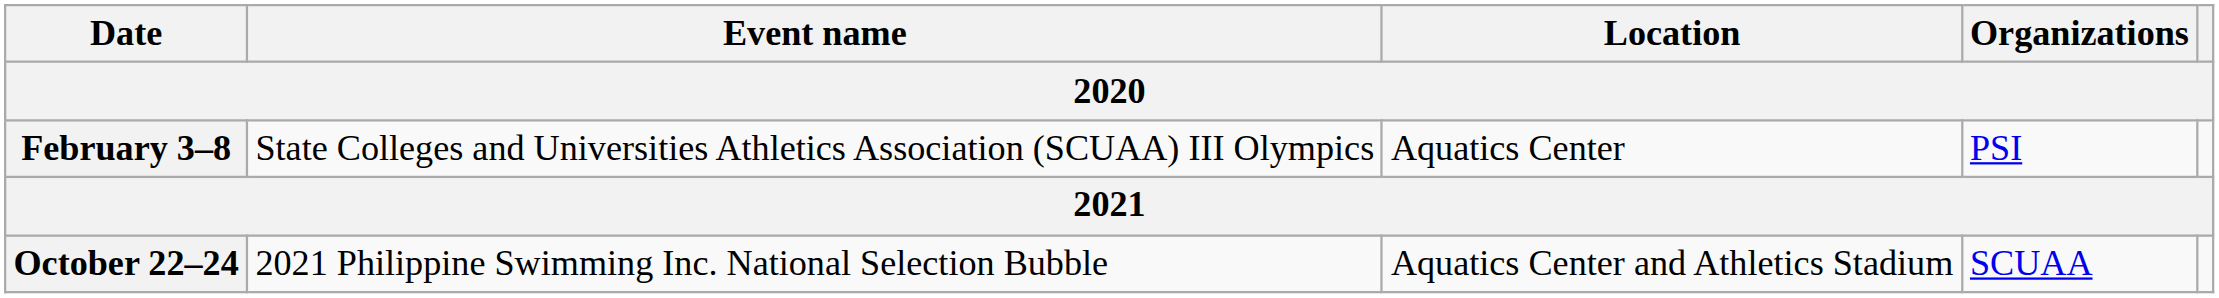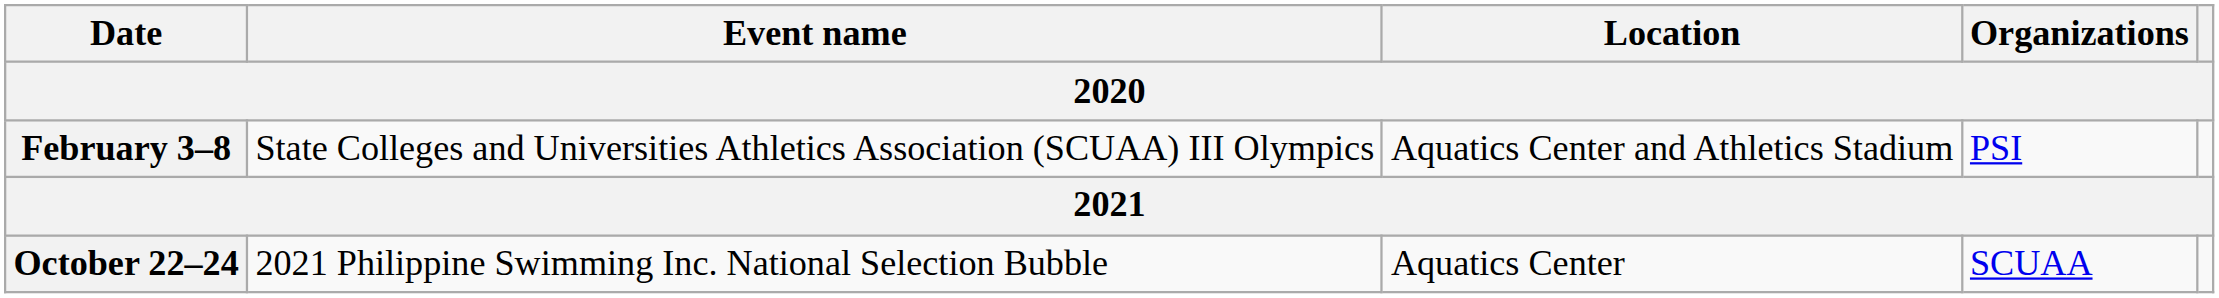(1508, 147) Aquatics Center -> (1672, 147) Aquatics Center and Athletics Stadium
(1672, 262) Aquatics Center and Athletics Stadium -> (1508, 262) Aquatics Center
